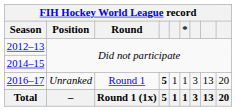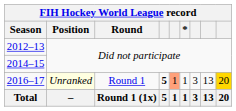(71, 81) no background -> (71, 81) lightyellow background
(175, 81) no background -> (175, 81) lightsalmon background
(224, 81) no background -> (224, 81) gold background
